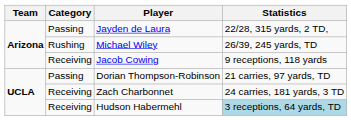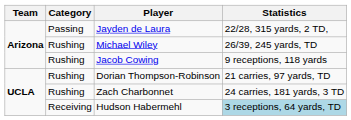(70, 60) Receiving -> (66, 60) Rushing
(66, 76) Passing -> (66, 76) Rushing
(70, 91) Receiving -> (66, 91) Rushing
